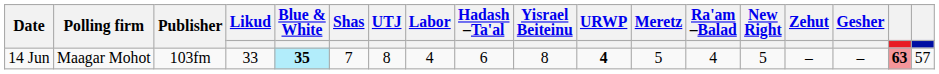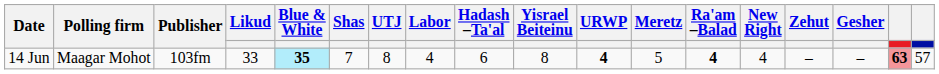(713, 58) normal -> (713, 58) bold
(763, 58) 5 -> (763, 58) 4
